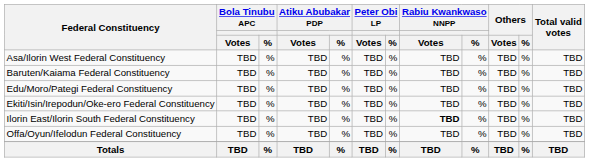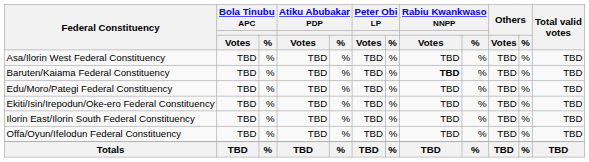(450, 73) normal -> (450, 73) bold
(450, 119) bold -> (450, 119) normal
